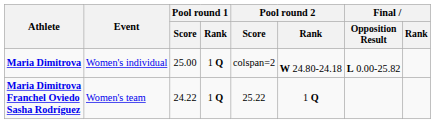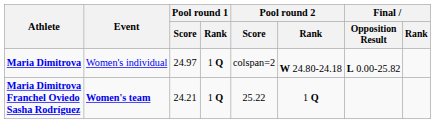(185, 63) 25.00 -> (185, 63) 24.97
(116, 98) normal -> (118, 98) bold
(185, 98) 24.22 -> (185, 98) 24.21
